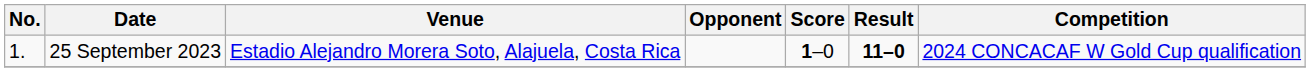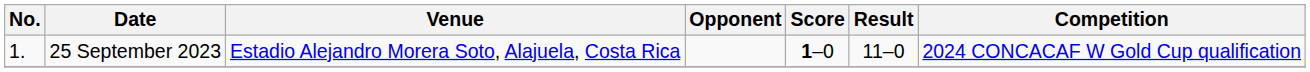(884, 50) bold -> (884, 50) normal
